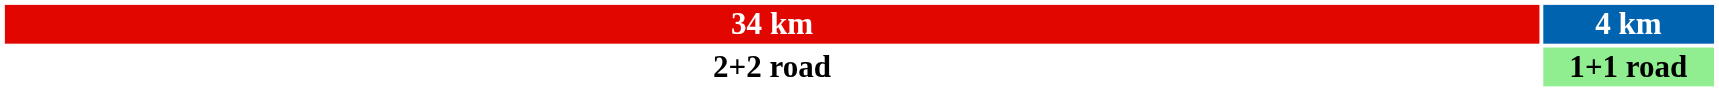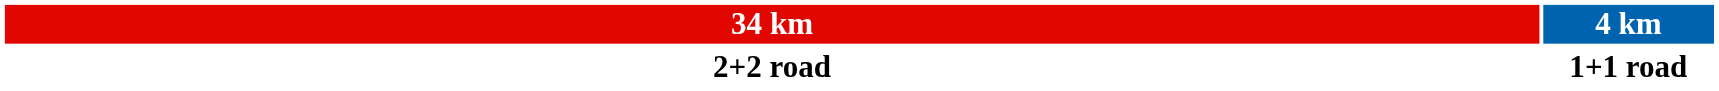(1628, 66) lightgreen background -> (1628, 66) no background
